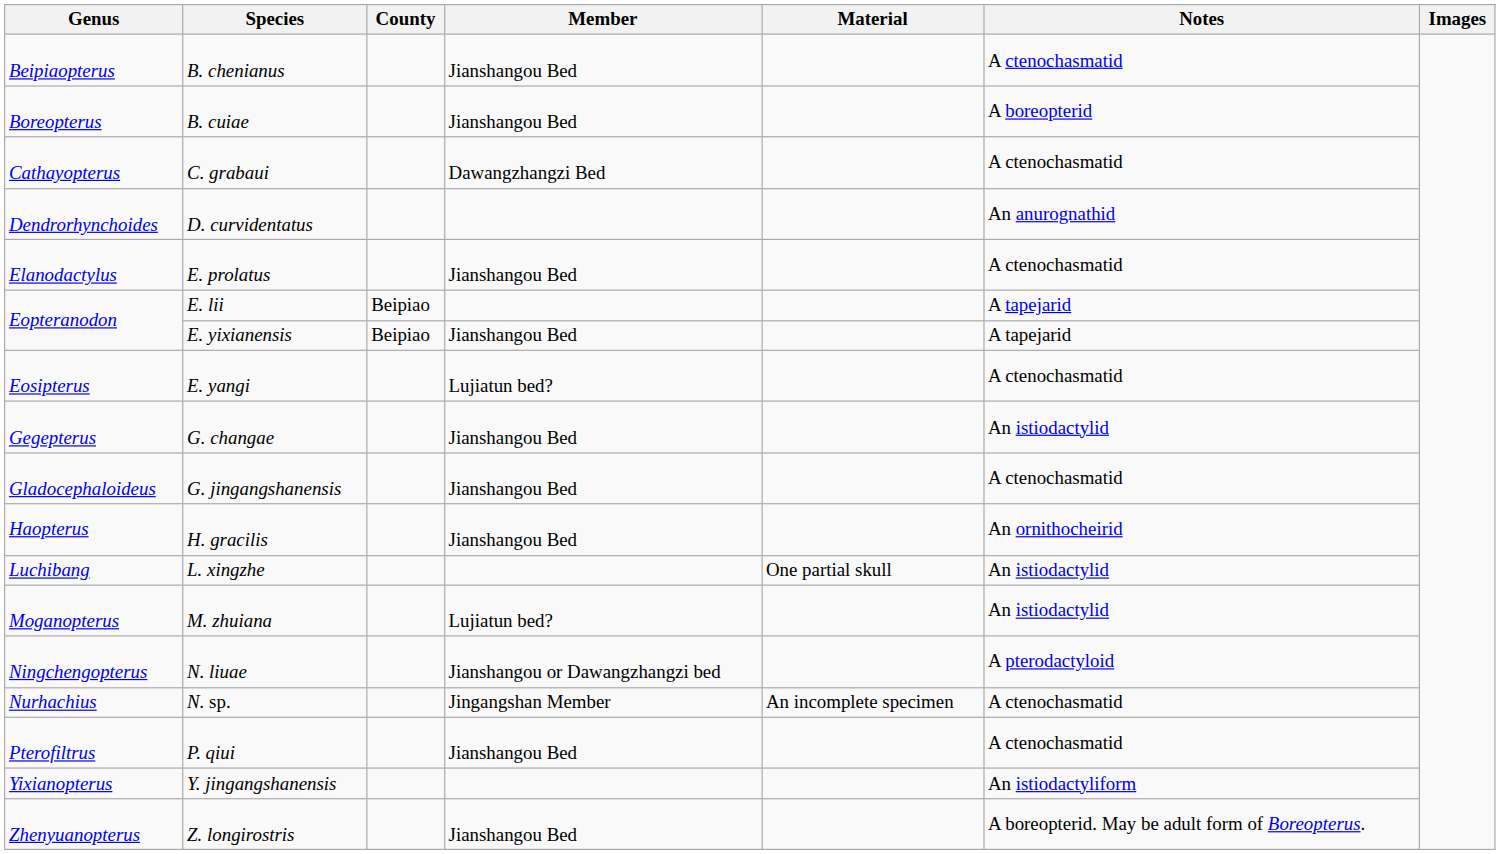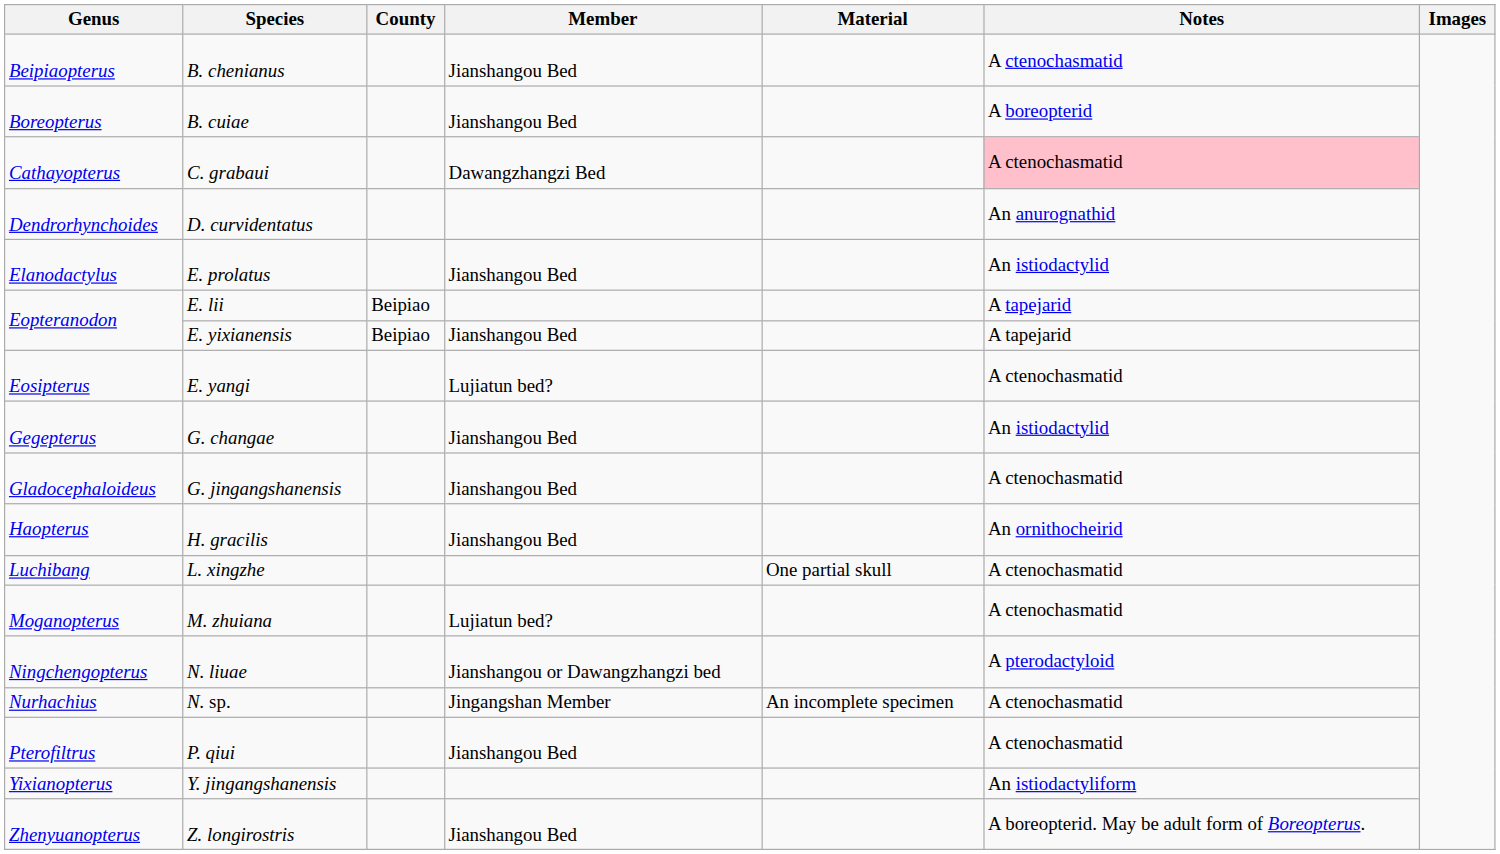(1055, 162) no background -> (1055, 162) pink background
(1055, 264) A ctenochasmatid -> (1048, 264) An istiodactylid
(1048, 569) An istiodactylid -> (1055, 569) A ctenochasmatid
(1048, 610) An istiodactylid -> (1055, 610) A ctenochasmatid
